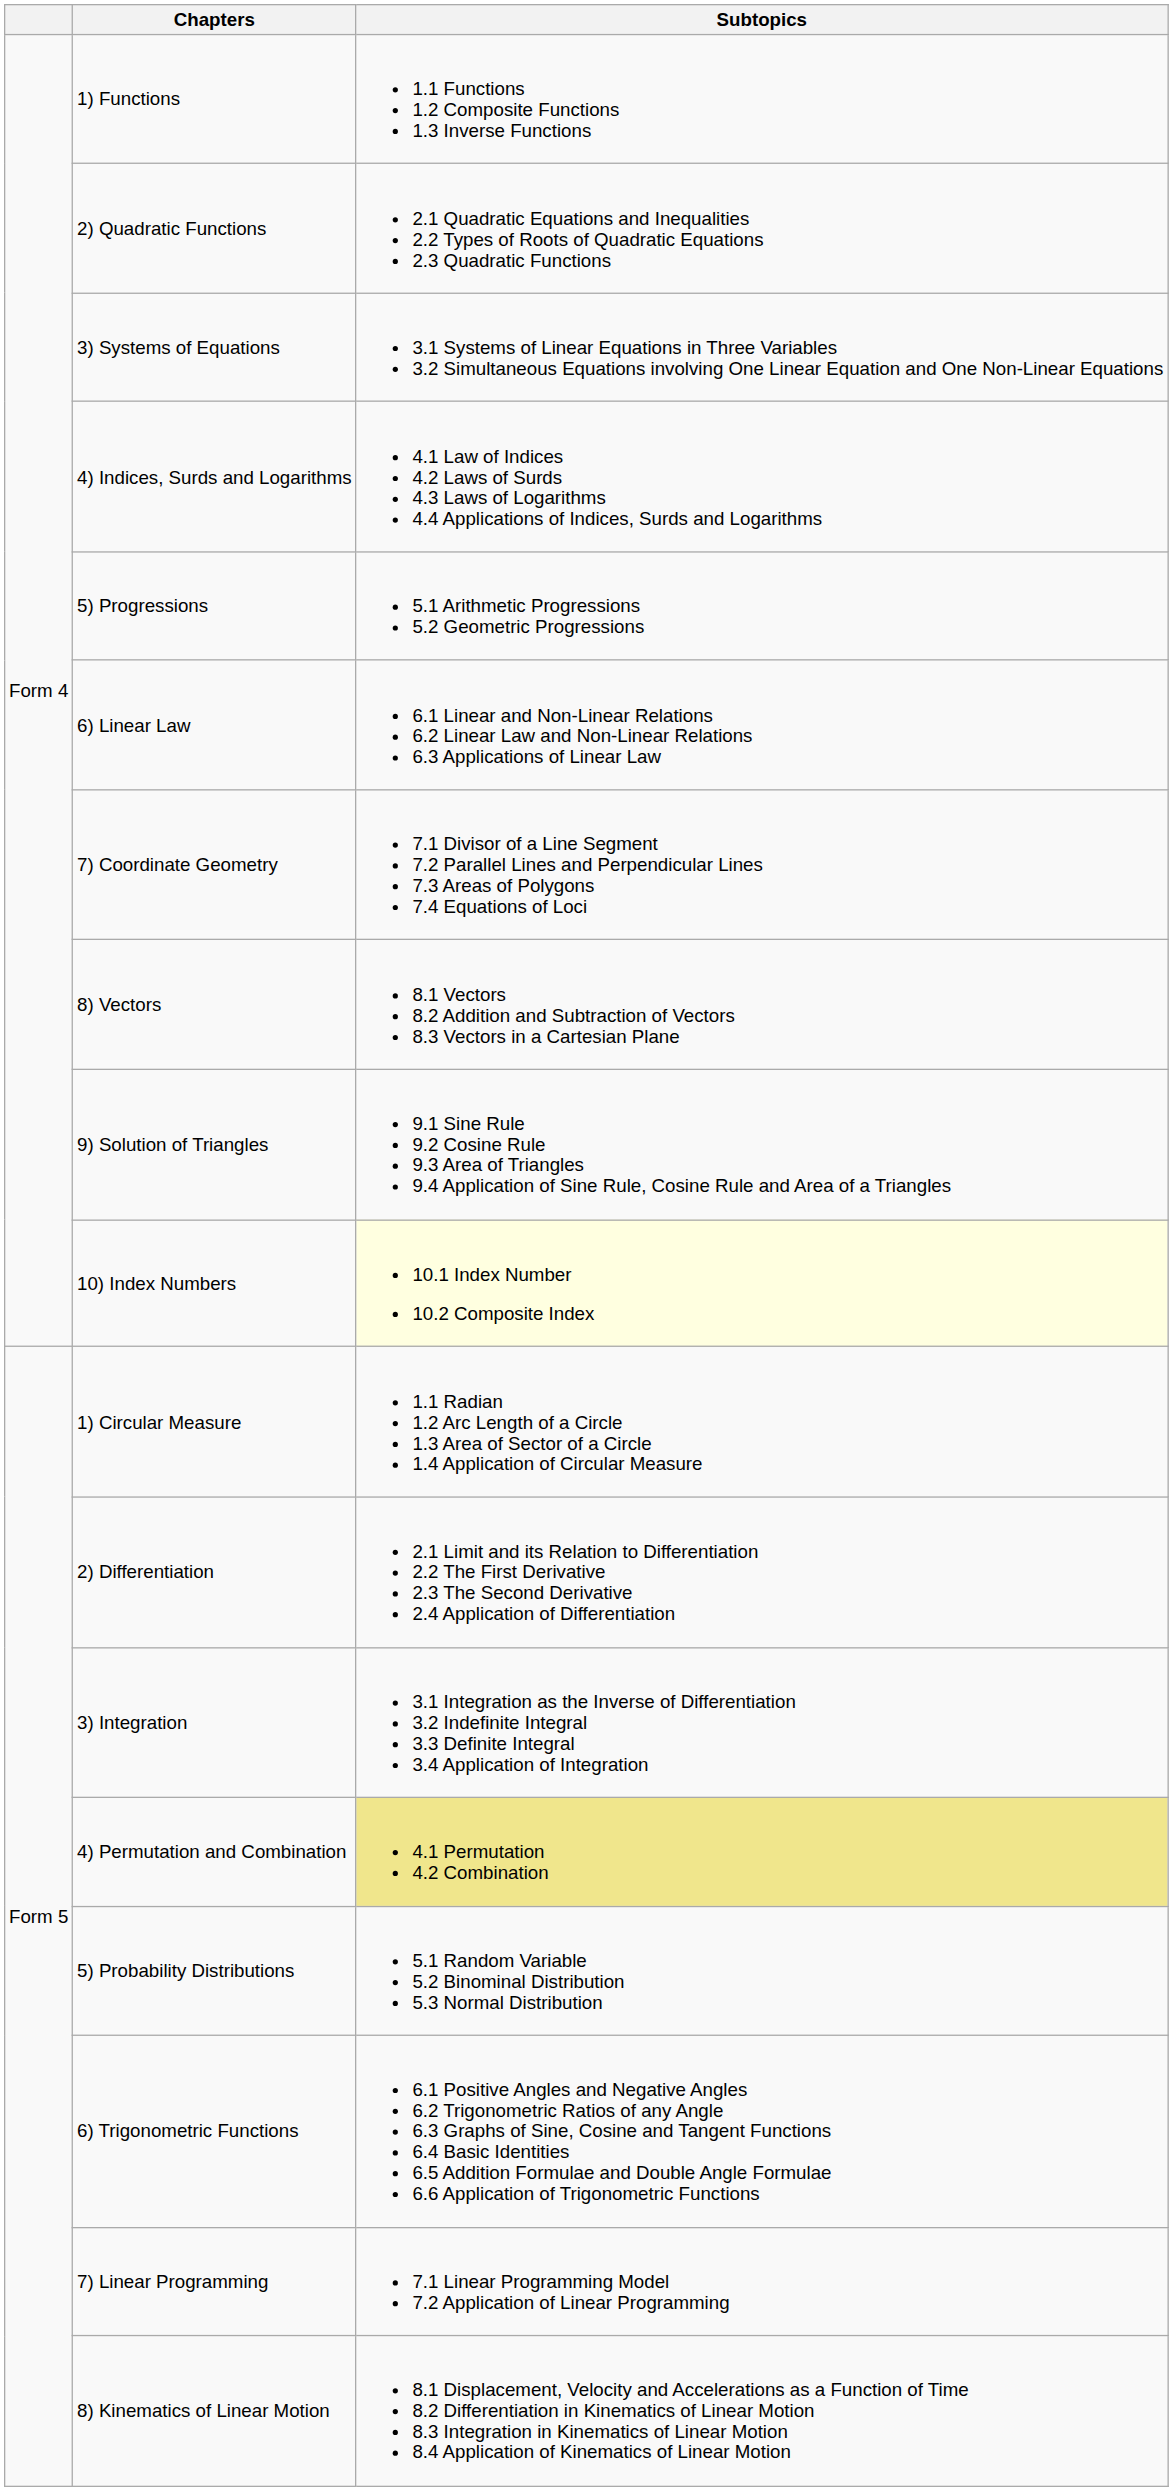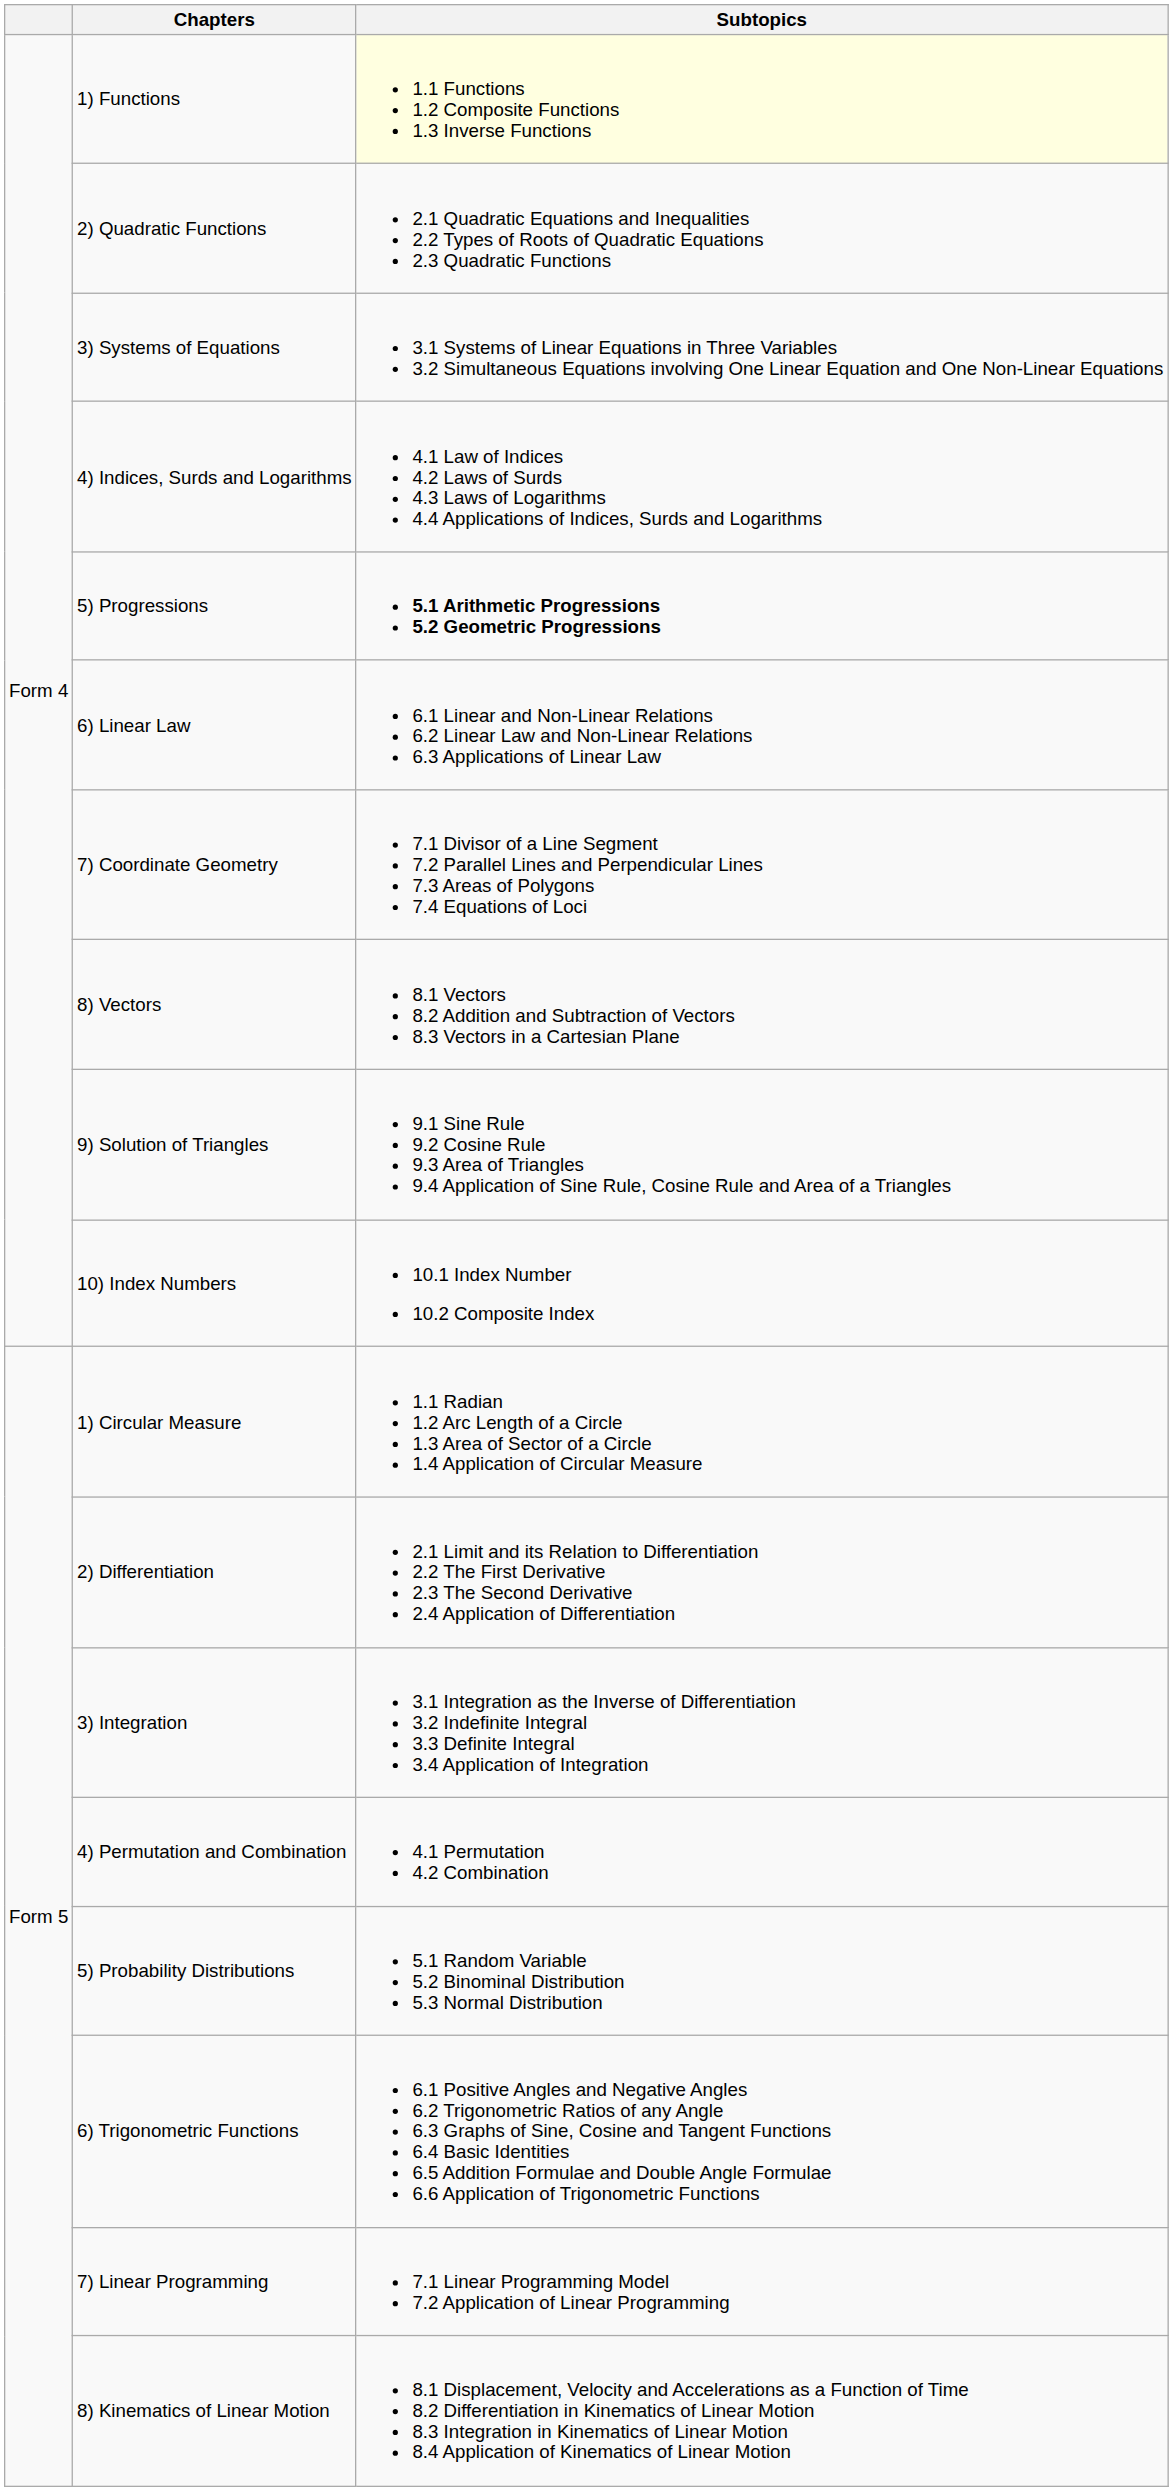(762, 110) no background -> (762, 110) lightyellow background
(762, 617) normal -> (762, 617) bold
(762, 1294) lightyellow background -> (762, 1294) no background
(762, 1862) khaki background -> (762, 1862) no background
